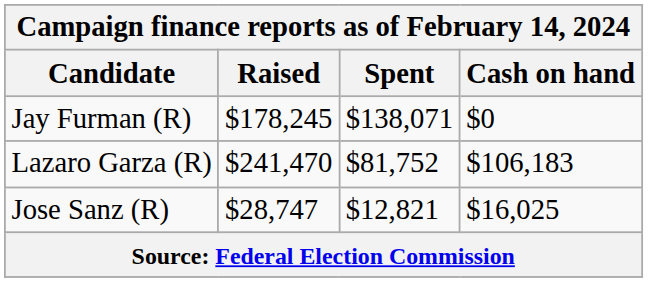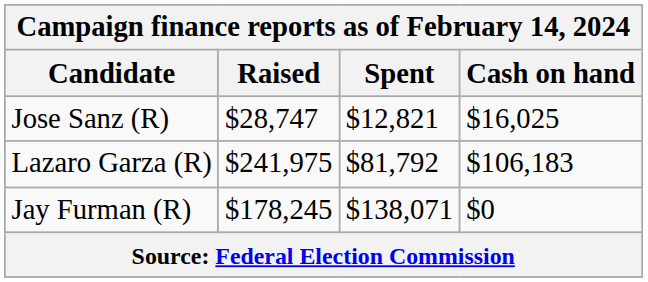rows swapped: (101, 118) <-> (90, 208)
(279, 163) $241,470 -> (279, 163) $241,975
(392, 163) $81,752 -> (392, 163) $81,792
